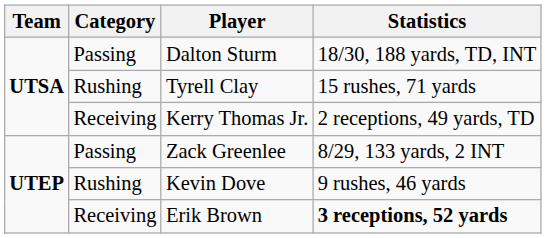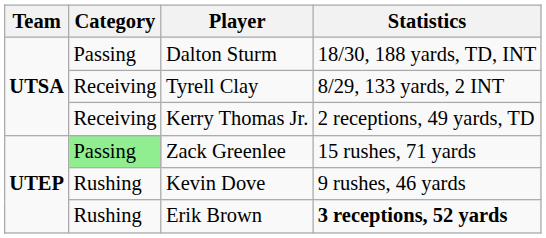(108, 86) Rushing -> (115, 86) Receiving
(397, 86) 15 rushes, 71 yards -> (411, 86) 8/29, 133 yards, 2 INT
(105, 151) no background -> (105, 151) lightgreen background
(411, 151) 8/29, 133 yards, 2 INT -> (397, 151) 15 rushes, 71 yards
(115, 216) Receiving -> (108, 216) Rushing
